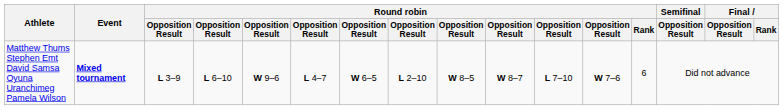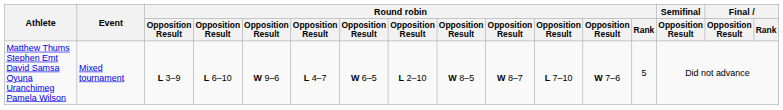(101, 73) bold -> (102, 73) normal
(644, 73) 6 -> (644, 73) 5
